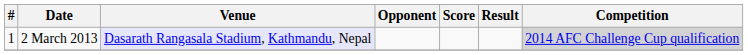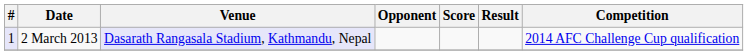(11, 38) no background -> (11, 38) lavender background
(632, 38) lightgrey background -> (632, 38) no background
